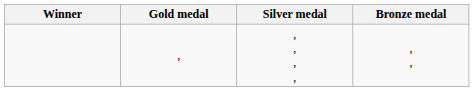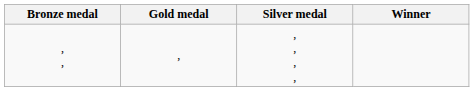columns swapped: (62, 14) <-> (411, 14)
